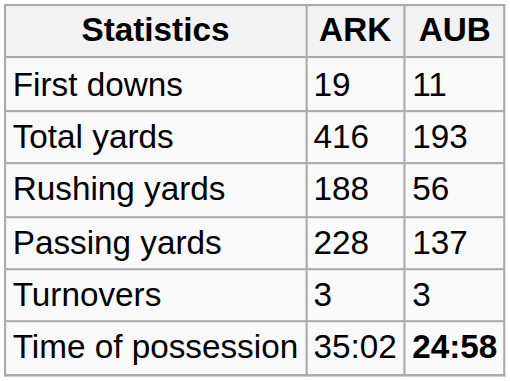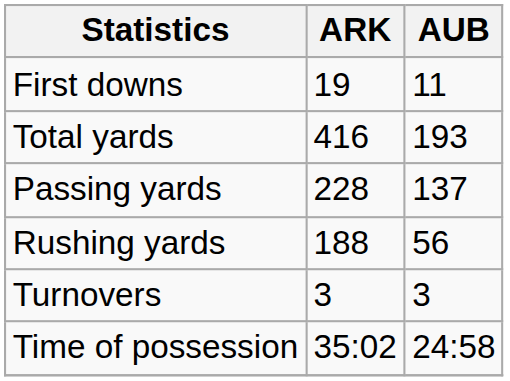rows swapped: (119, 189) <-> (117, 242)
(455, 347) bold -> (454, 347) normal
